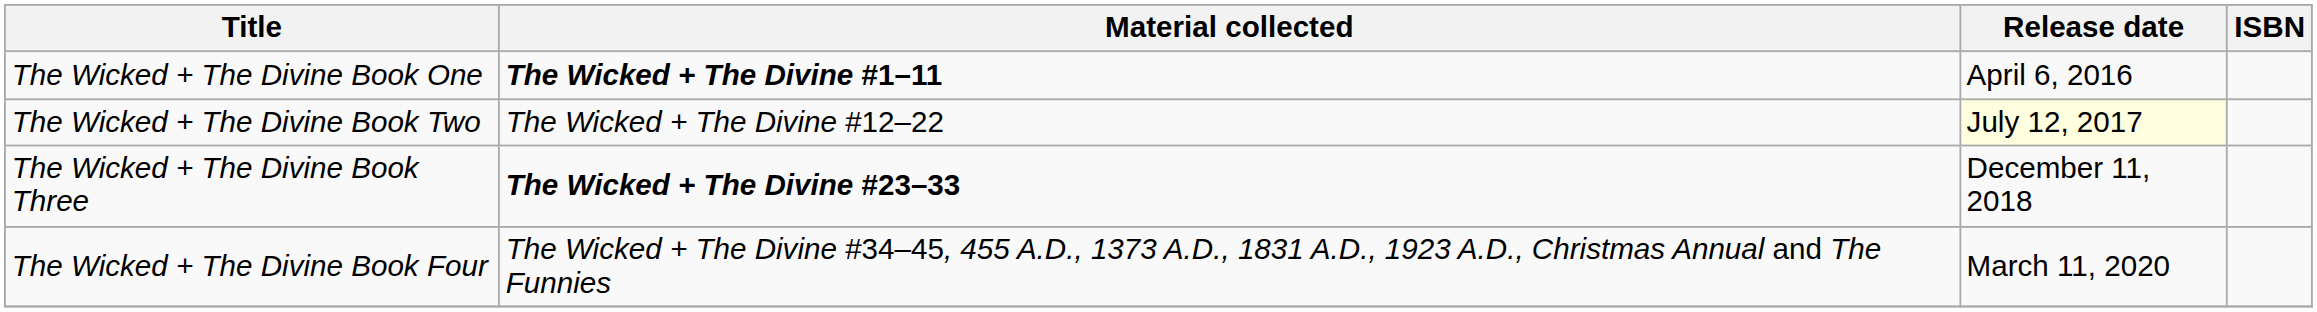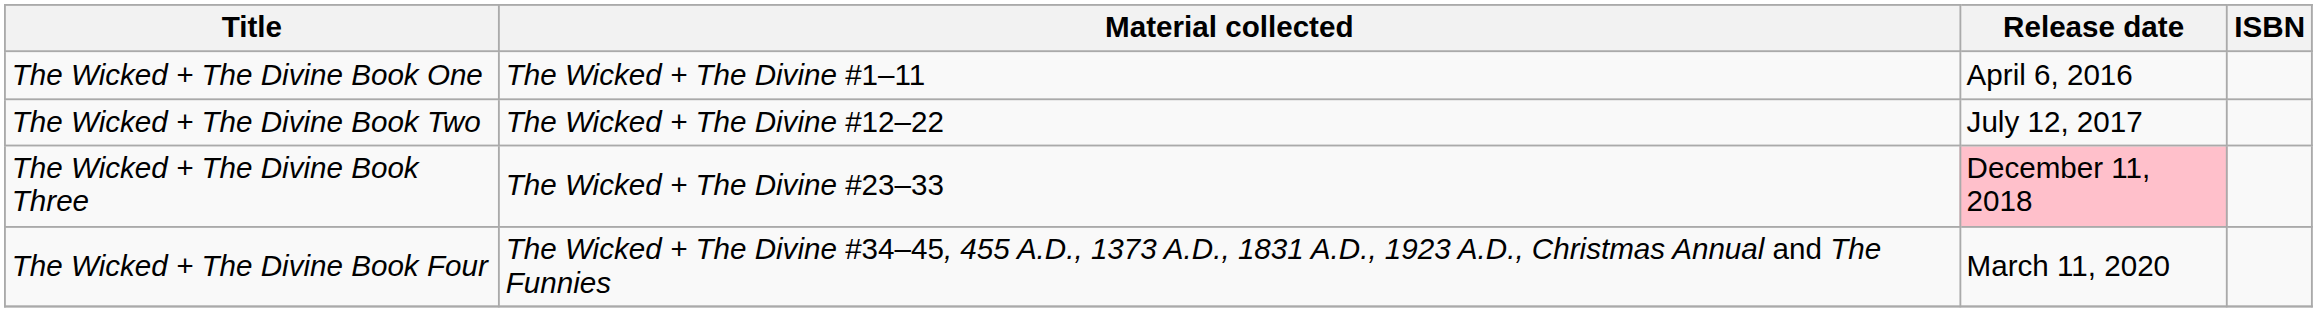(724, 74) bold -> (715, 74) normal
(2055, 121) lightyellow background -> (2055, 121) no background
(733, 185) bold -> (725, 185) normal
(2058, 185) no background -> (2058, 185) pink background
